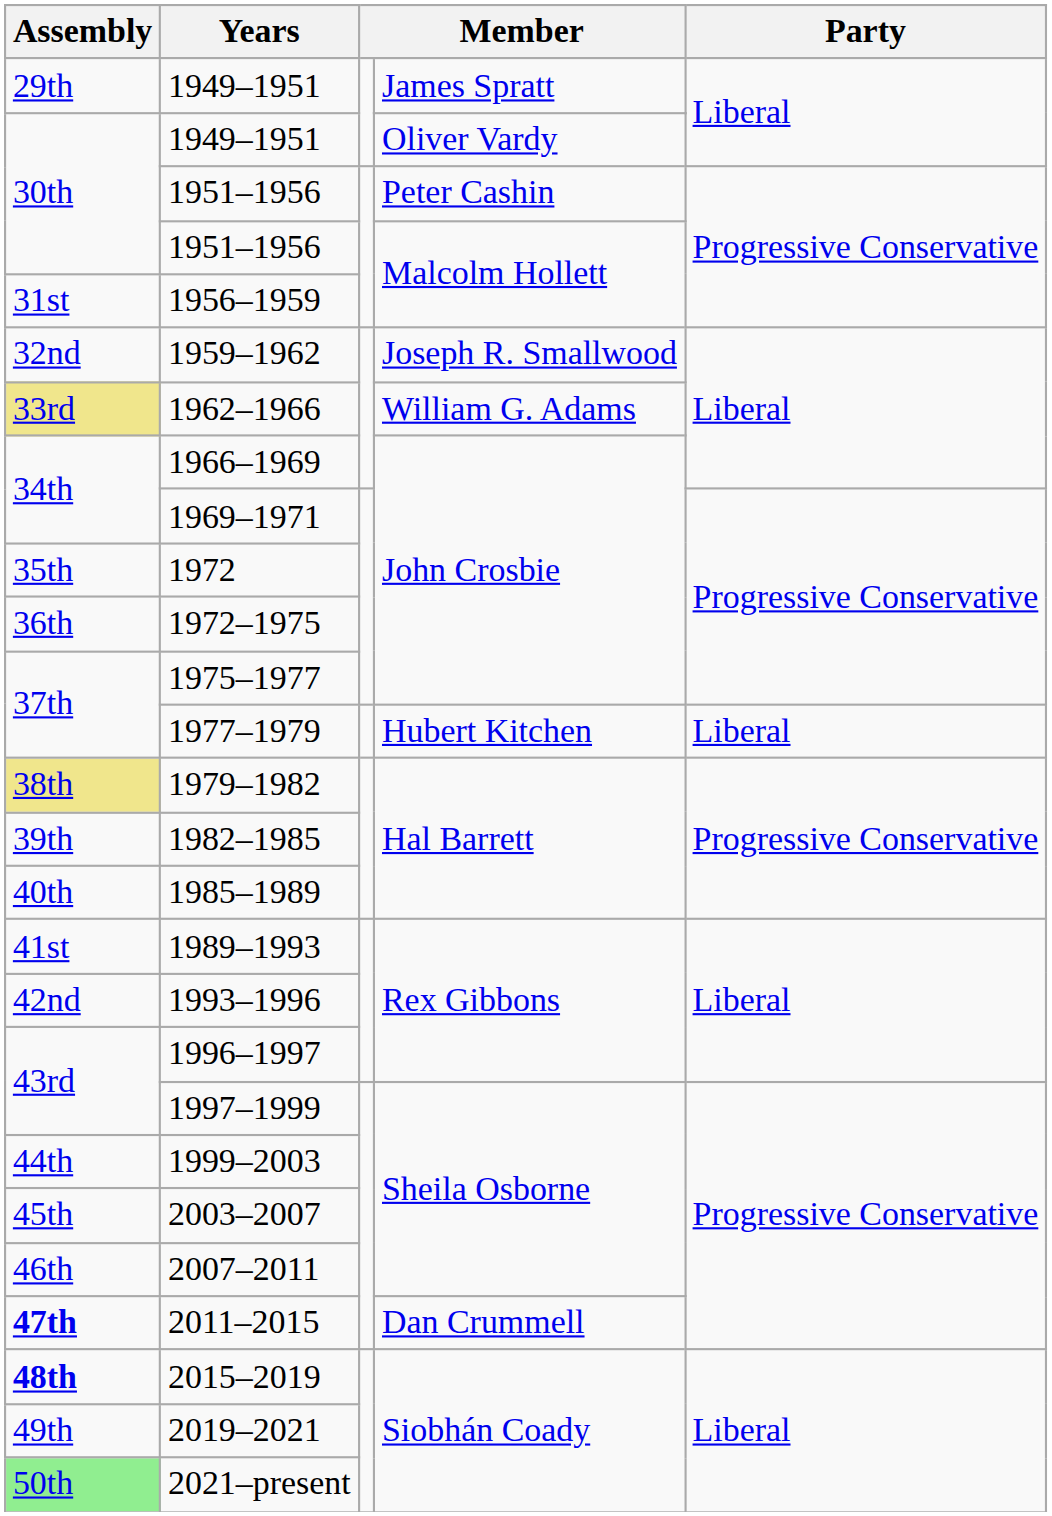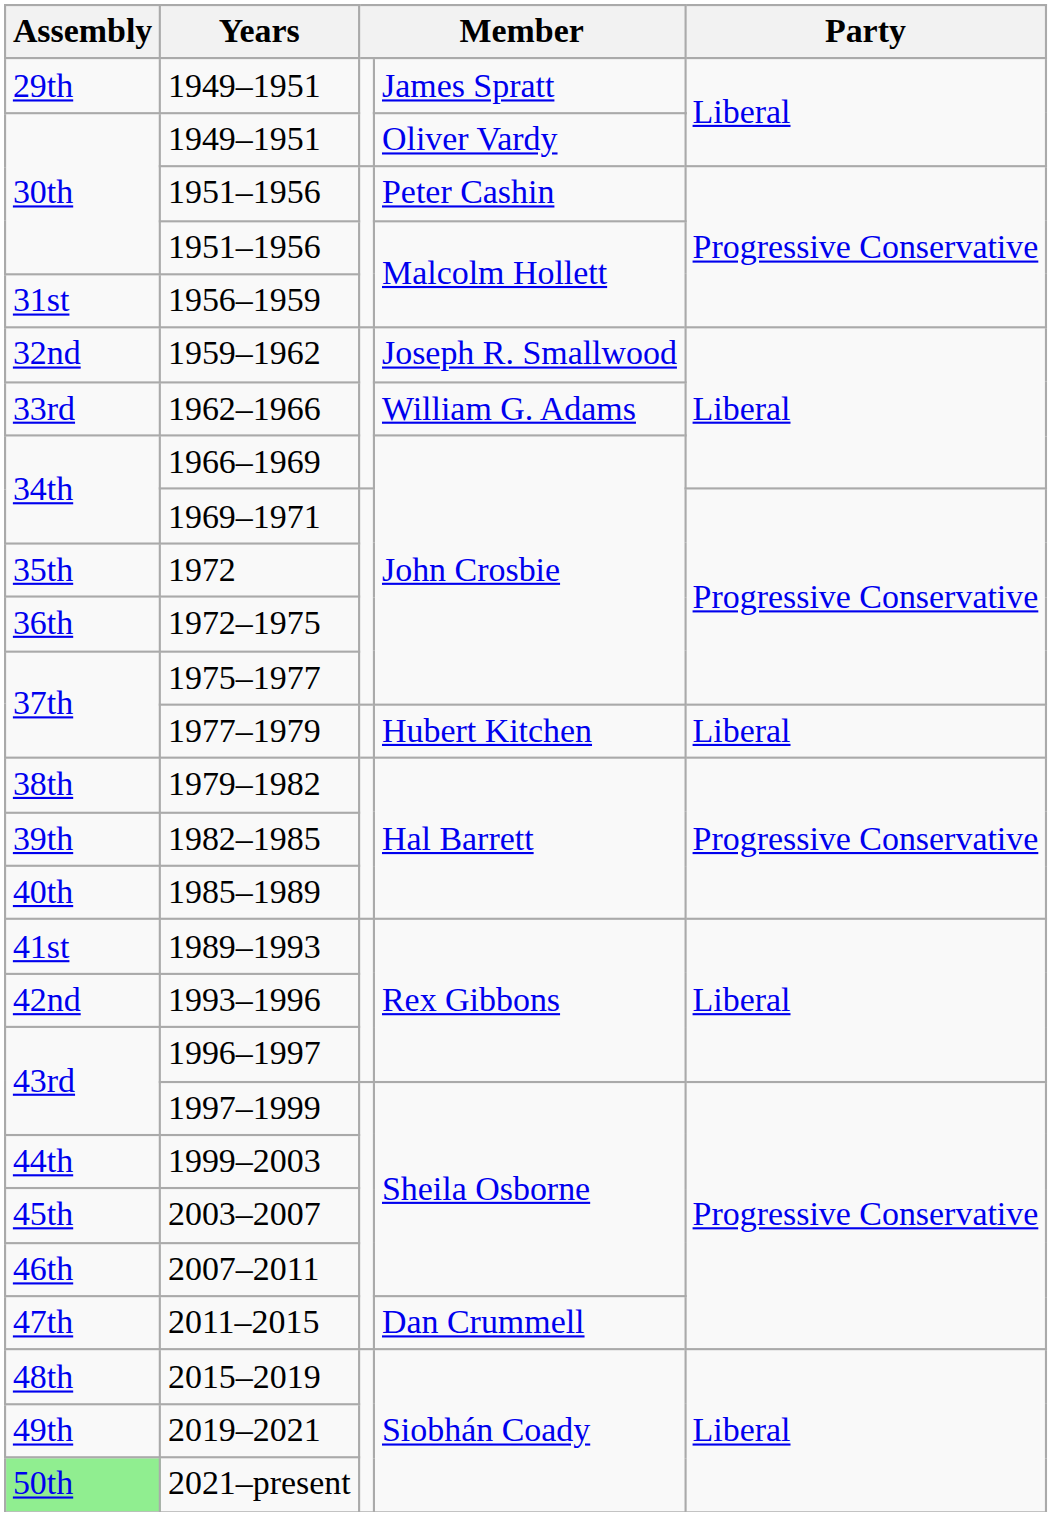(44, 407) khaki background -> (44, 407) no background
(43, 784) khaki background -> (43, 784) no background
(45, 1322) bold -> (43, 1322) normal
(45, 1376) bold -> (43, 1376) normal
